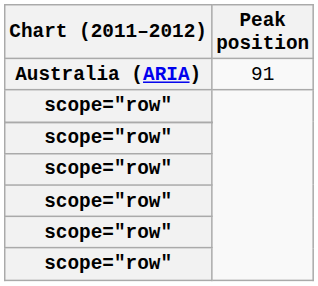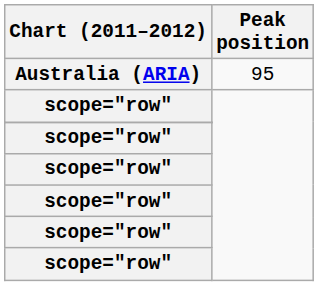(263, 74) 91 -> (263, 74) 95
